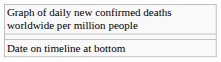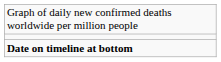(66, 48) normal -> (70, 48) bold
